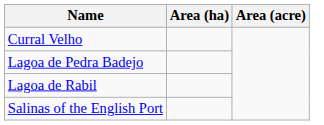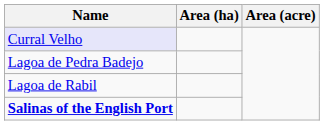(45, 39) no background -> (45, 39) lavender background
(85, 108) normal -> (90, 108) bold
